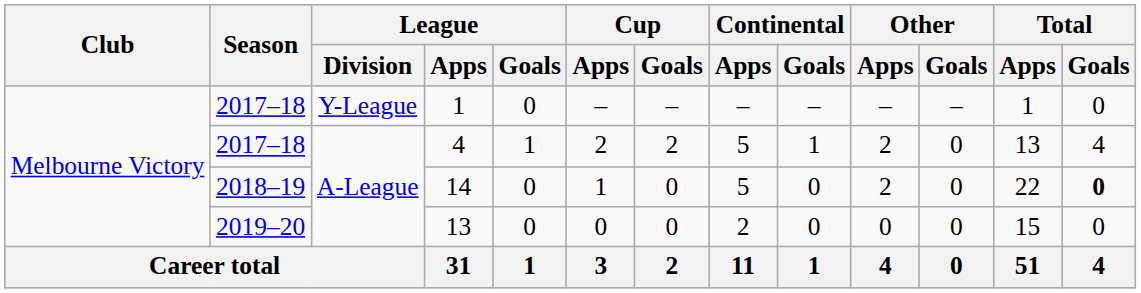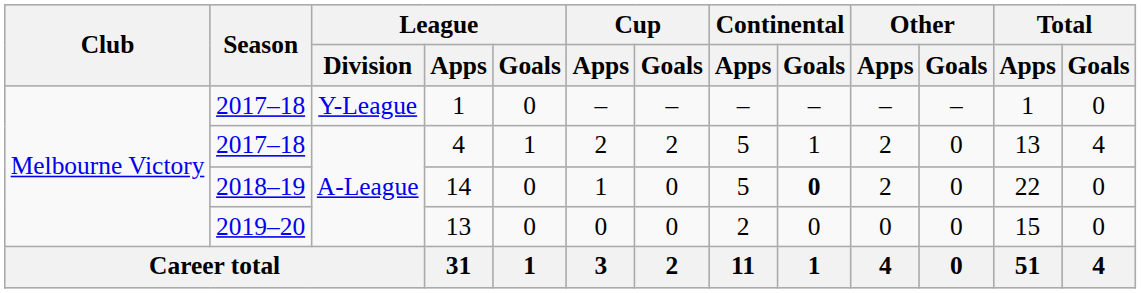(814, 186) normal -> (814, 186) bold
(1099, 186) bold -> (1099, 186) normal
